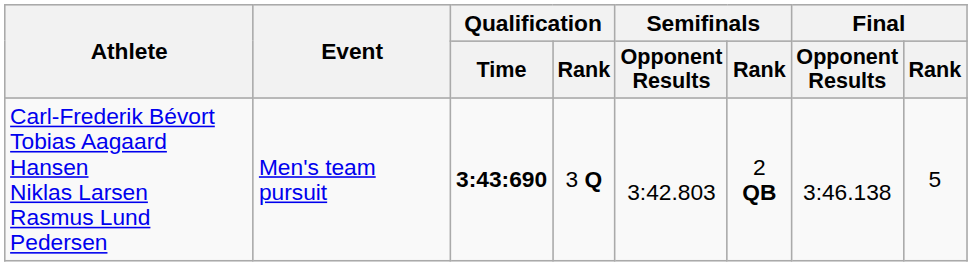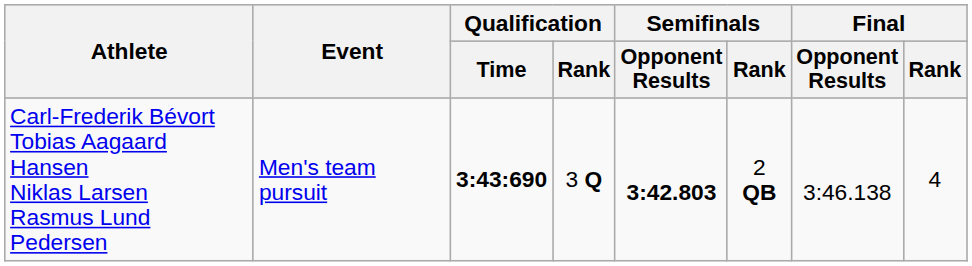(671, 193) normal -> (671, 193) bold
(935, 180) 5 -> (935, 180) 4
